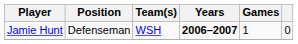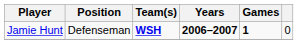(148, 30) normal -> (148, 30) bold
(246, 30) normal -> (246, 30) bold
